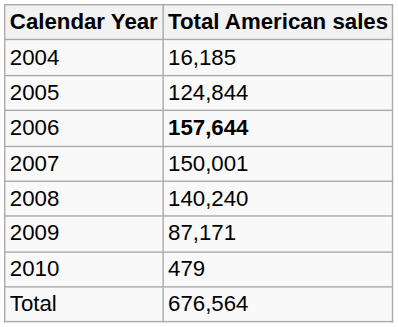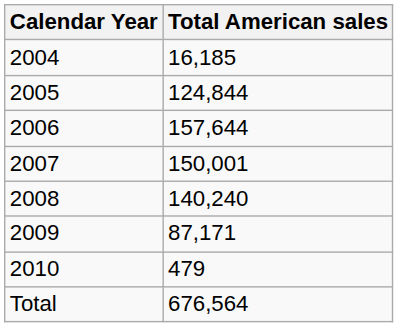(208, 127) bold -> (208, 127) normal
